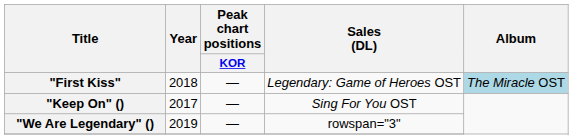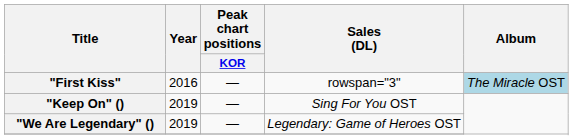(183, 82) 2018 -> (183, 82) 2016
(364, 82) Legendary: Game of Heroes OST -> (364, 82) rowspan="3"
(183, 103) 2017 -> (183, 103) 2019
(364, 124) rowspan="3" -> (364, 124) Legendary: Game of Heroes OST
